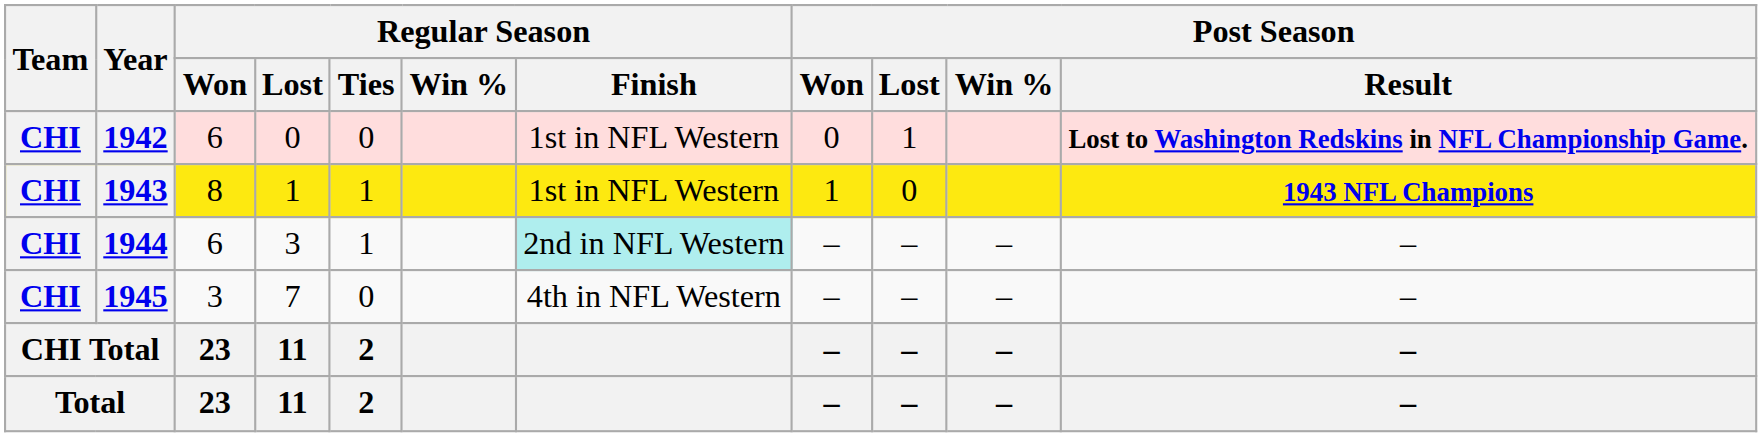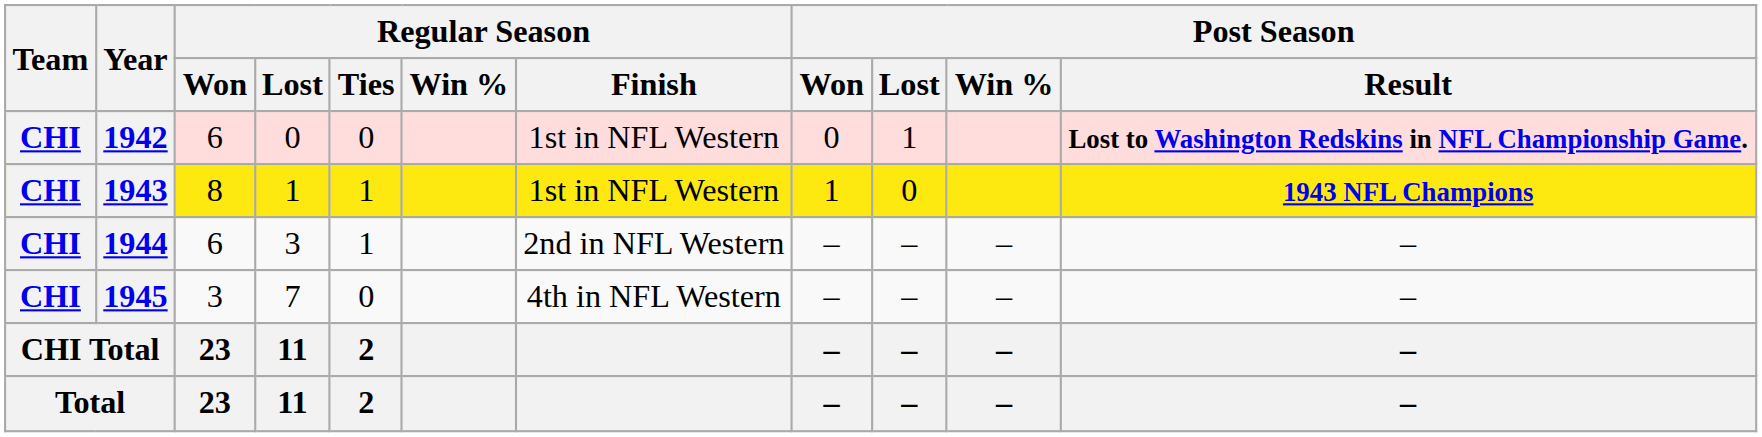(654, 243) paleturquoise background -> (654, 243) no background
